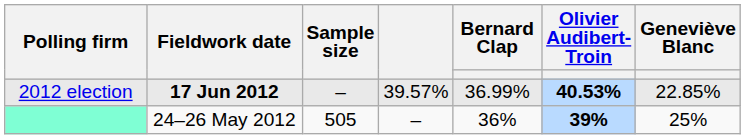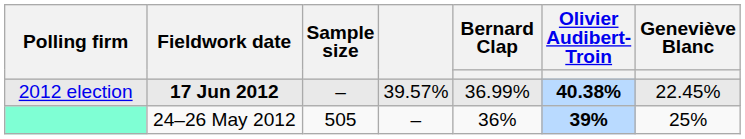(589, 93) 40.53% -> (589, 93) 40.38%
(688, 93) 22.85% -> (688, 93) 22.45%
